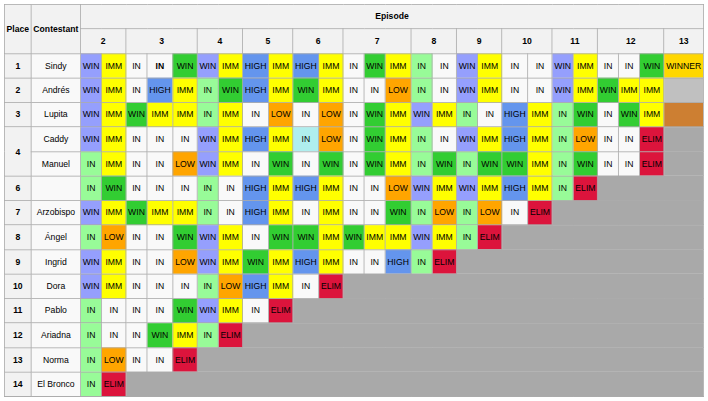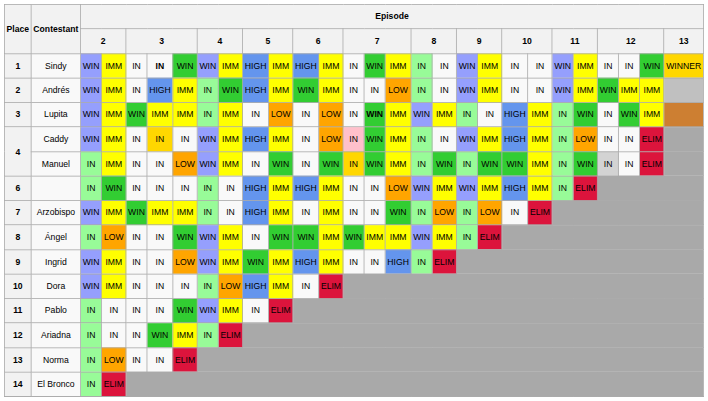(375, 114) normal -> (375, 114) bold
(160, 138) no background -> (160, 138) gold background
(306, 138) paleturquoise background -> (306, 138) no background
(354, 138) no background -> (354, 138) pink background
(354, 163) no background -> (354, 163) gold background
(608, 163) no background -> (608, 163) lightgrey background
